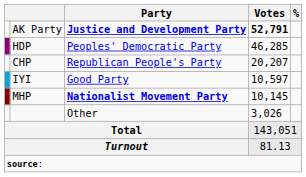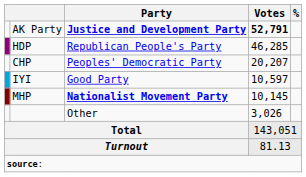(144, 46) Peoples' Democratic Party -> (144, 46) Republican People's Party
(144, 63) Republican People's Party -> (144, 63) Peoples' Democratic Party
